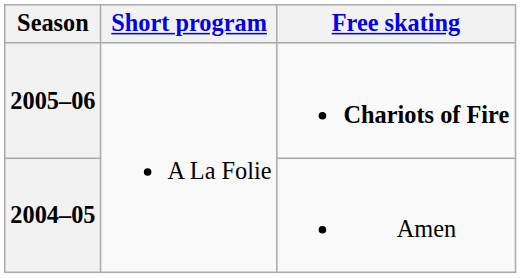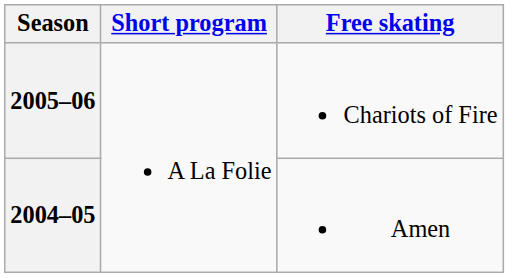(396, 114) bold -> (390, 114) normal
